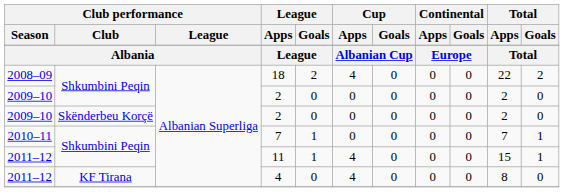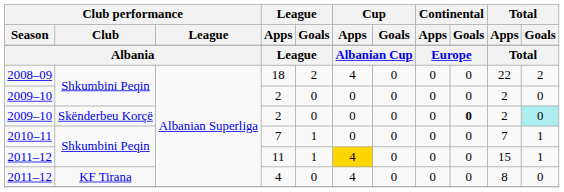(469, 116) normal -> (469, 116) bold
(540, 116) no background -> (540, 116) paleturquoise background
(352, 156) no background -> (352, 156) gold background
